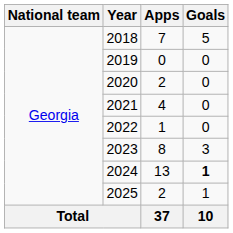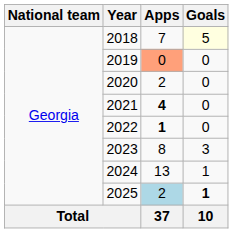(206, 37) no background -> (206, 37) lightyellow background
(162, 60) no background -> (162, 60) lightsalmon background
(162, 104) normal -> (162, 104) bold
(162, 127) normal -> (162, 127) bold
(206, 171) bold -> (206, 171) normal
(162, 194) no background -> (162, 194) lightblue background
(206, 194) normal -> (206, 194) bold
